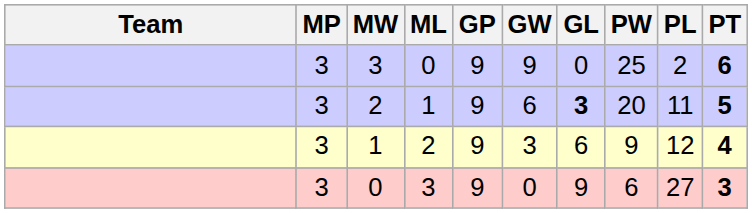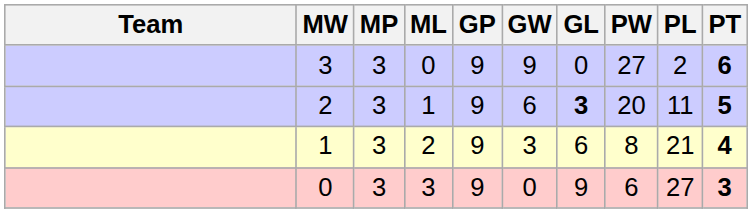columns swapped: (322, 24) <-> (375, 24)
(631, 65) 25 -> (631, 65) 27
(631, 146) 9 -> (631, 146) 8
(680, 146) 12 -> (680, 146) 21
